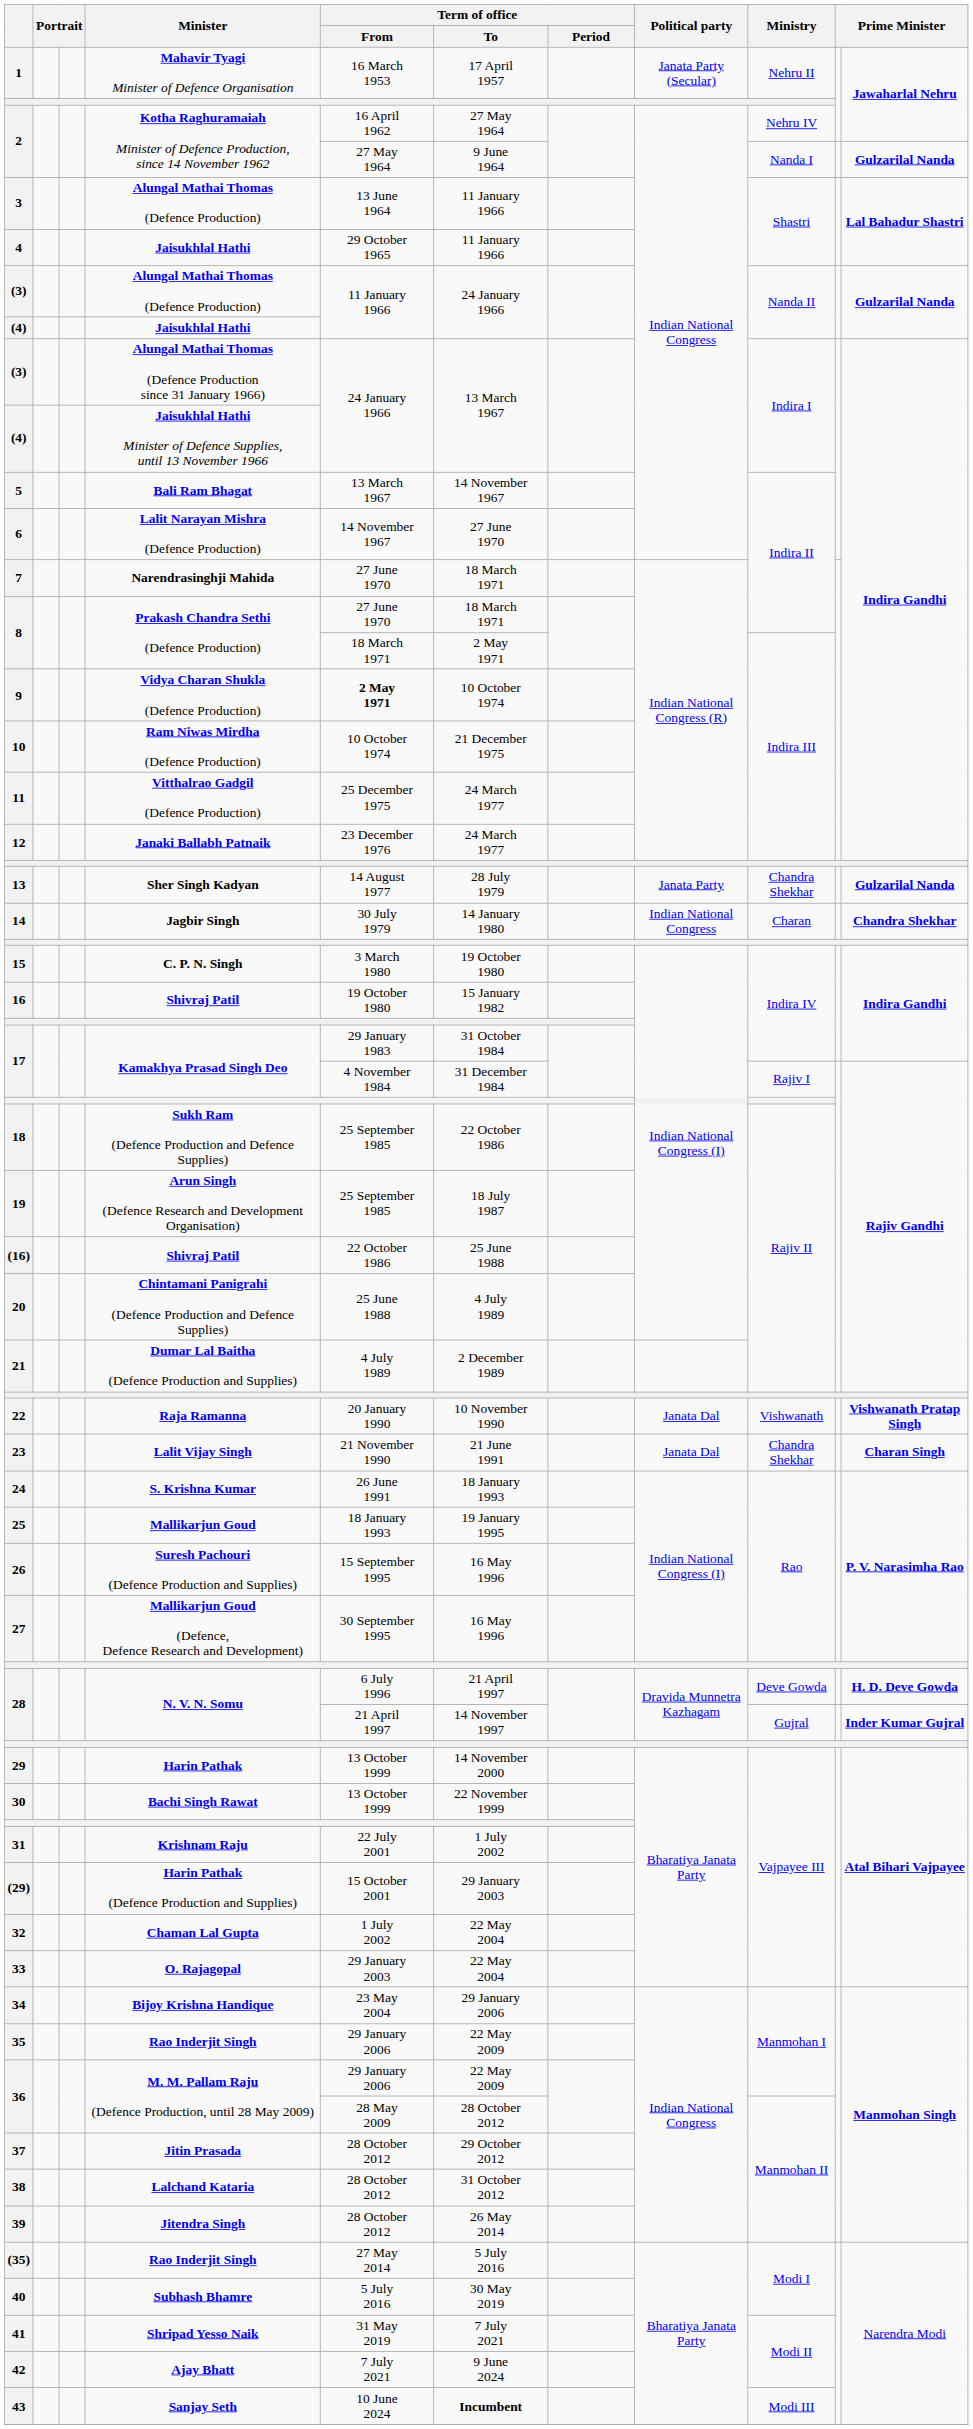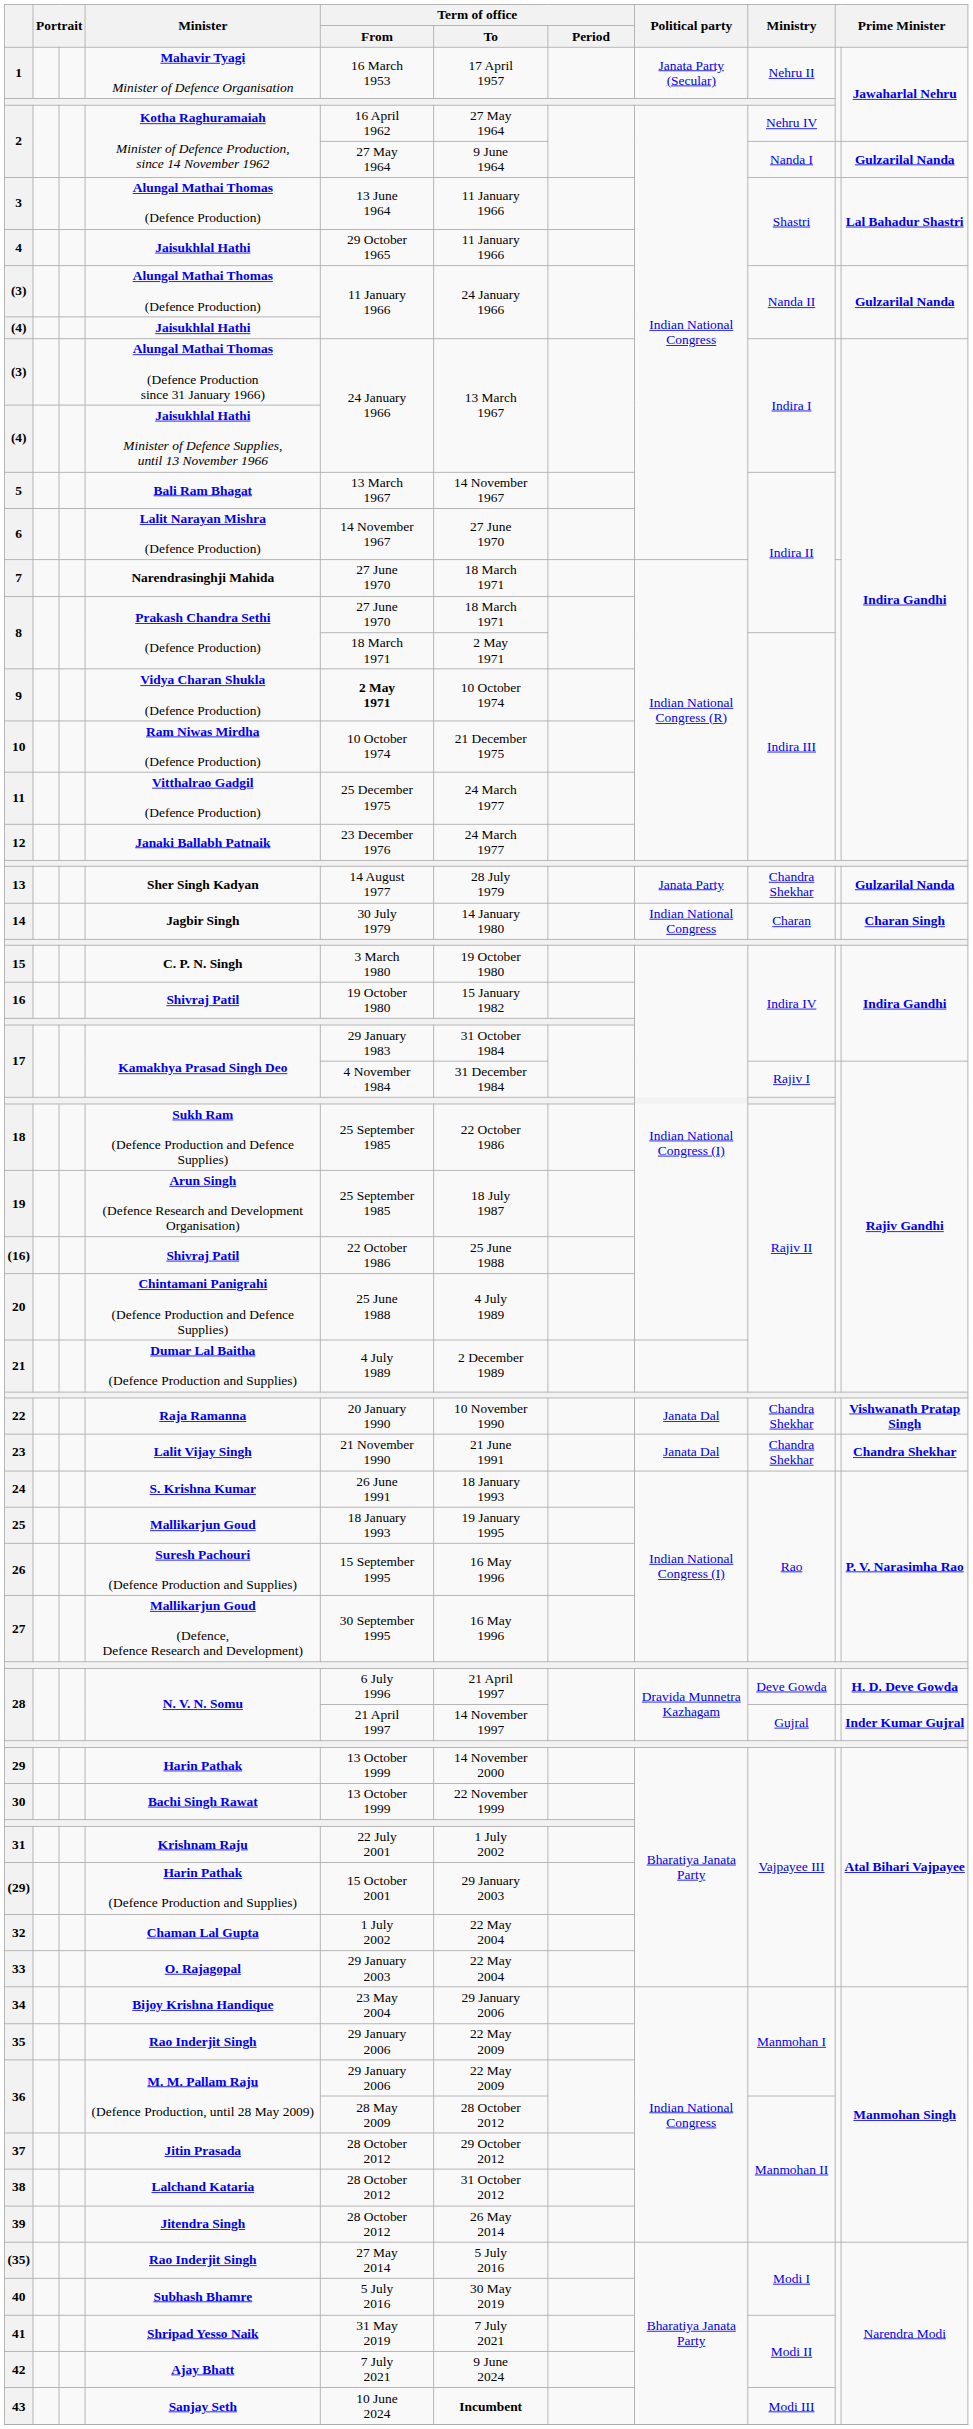(905, 921) Chandra Shekhar -> (905, 921) Charan Singh
(792, 1416) Vishwanath -> (792, 1416) Chandra Shekhar
(905, 1452) Charan Singh -> (905, 1452) Chandra Shekhar
